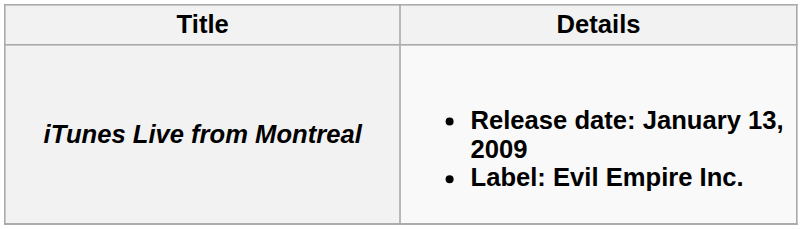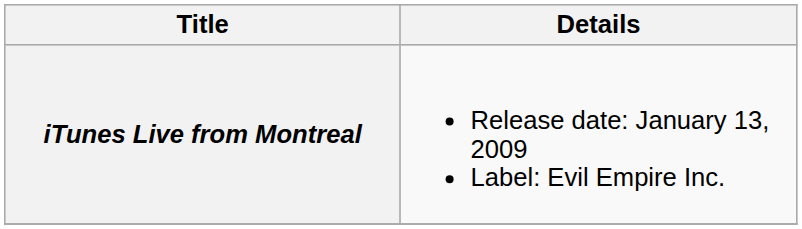(598, 149) bold -> (598, 149) normal
